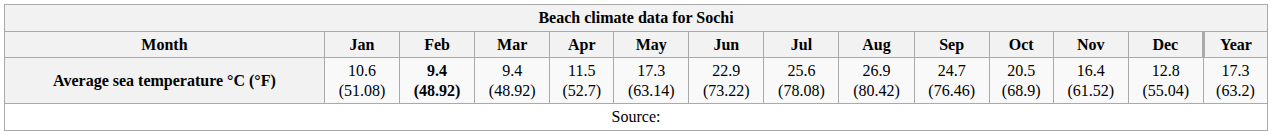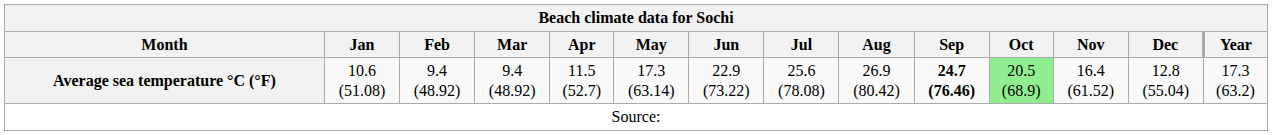(437, 80) bold -> (437, 80) normal
(952, 80) normal -> (952, 80) bold
(1021, 80) no background -> (1021, 80) lightgreen background
